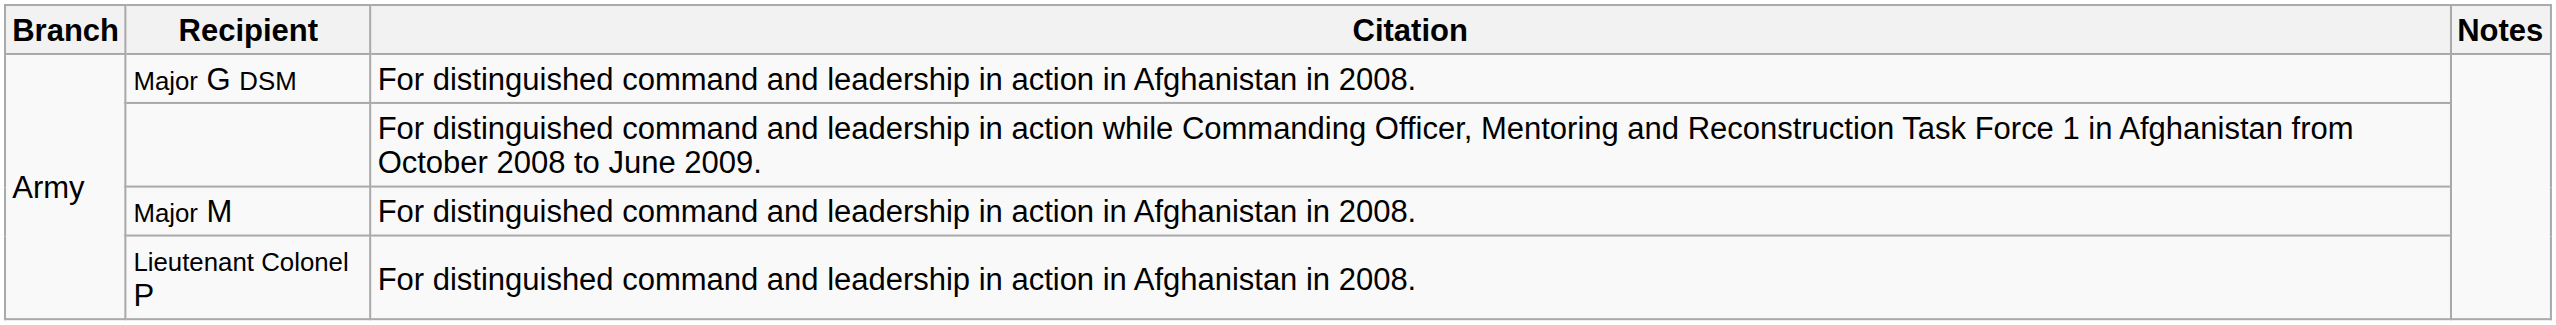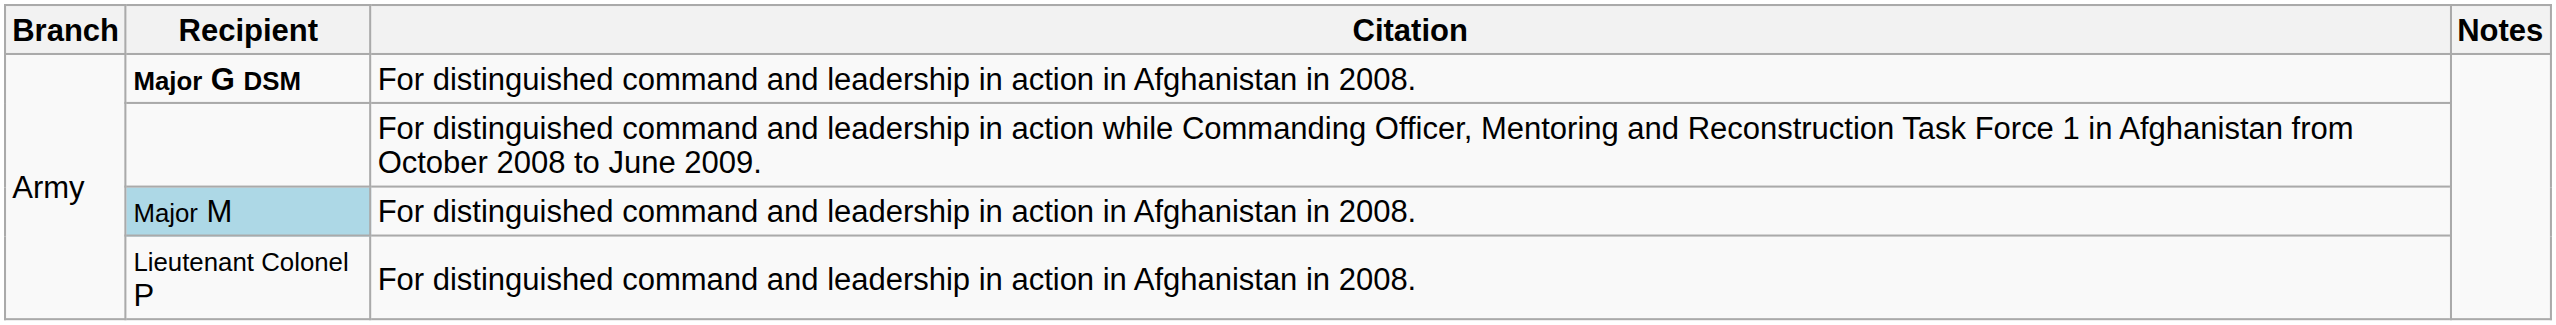(215, 79) normal -> (217, 79) bold
(183, 212) no background -> (183, 212) lightblue background
